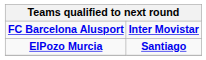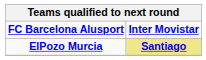(164, 47) no background -> (164, 47) khaki background
